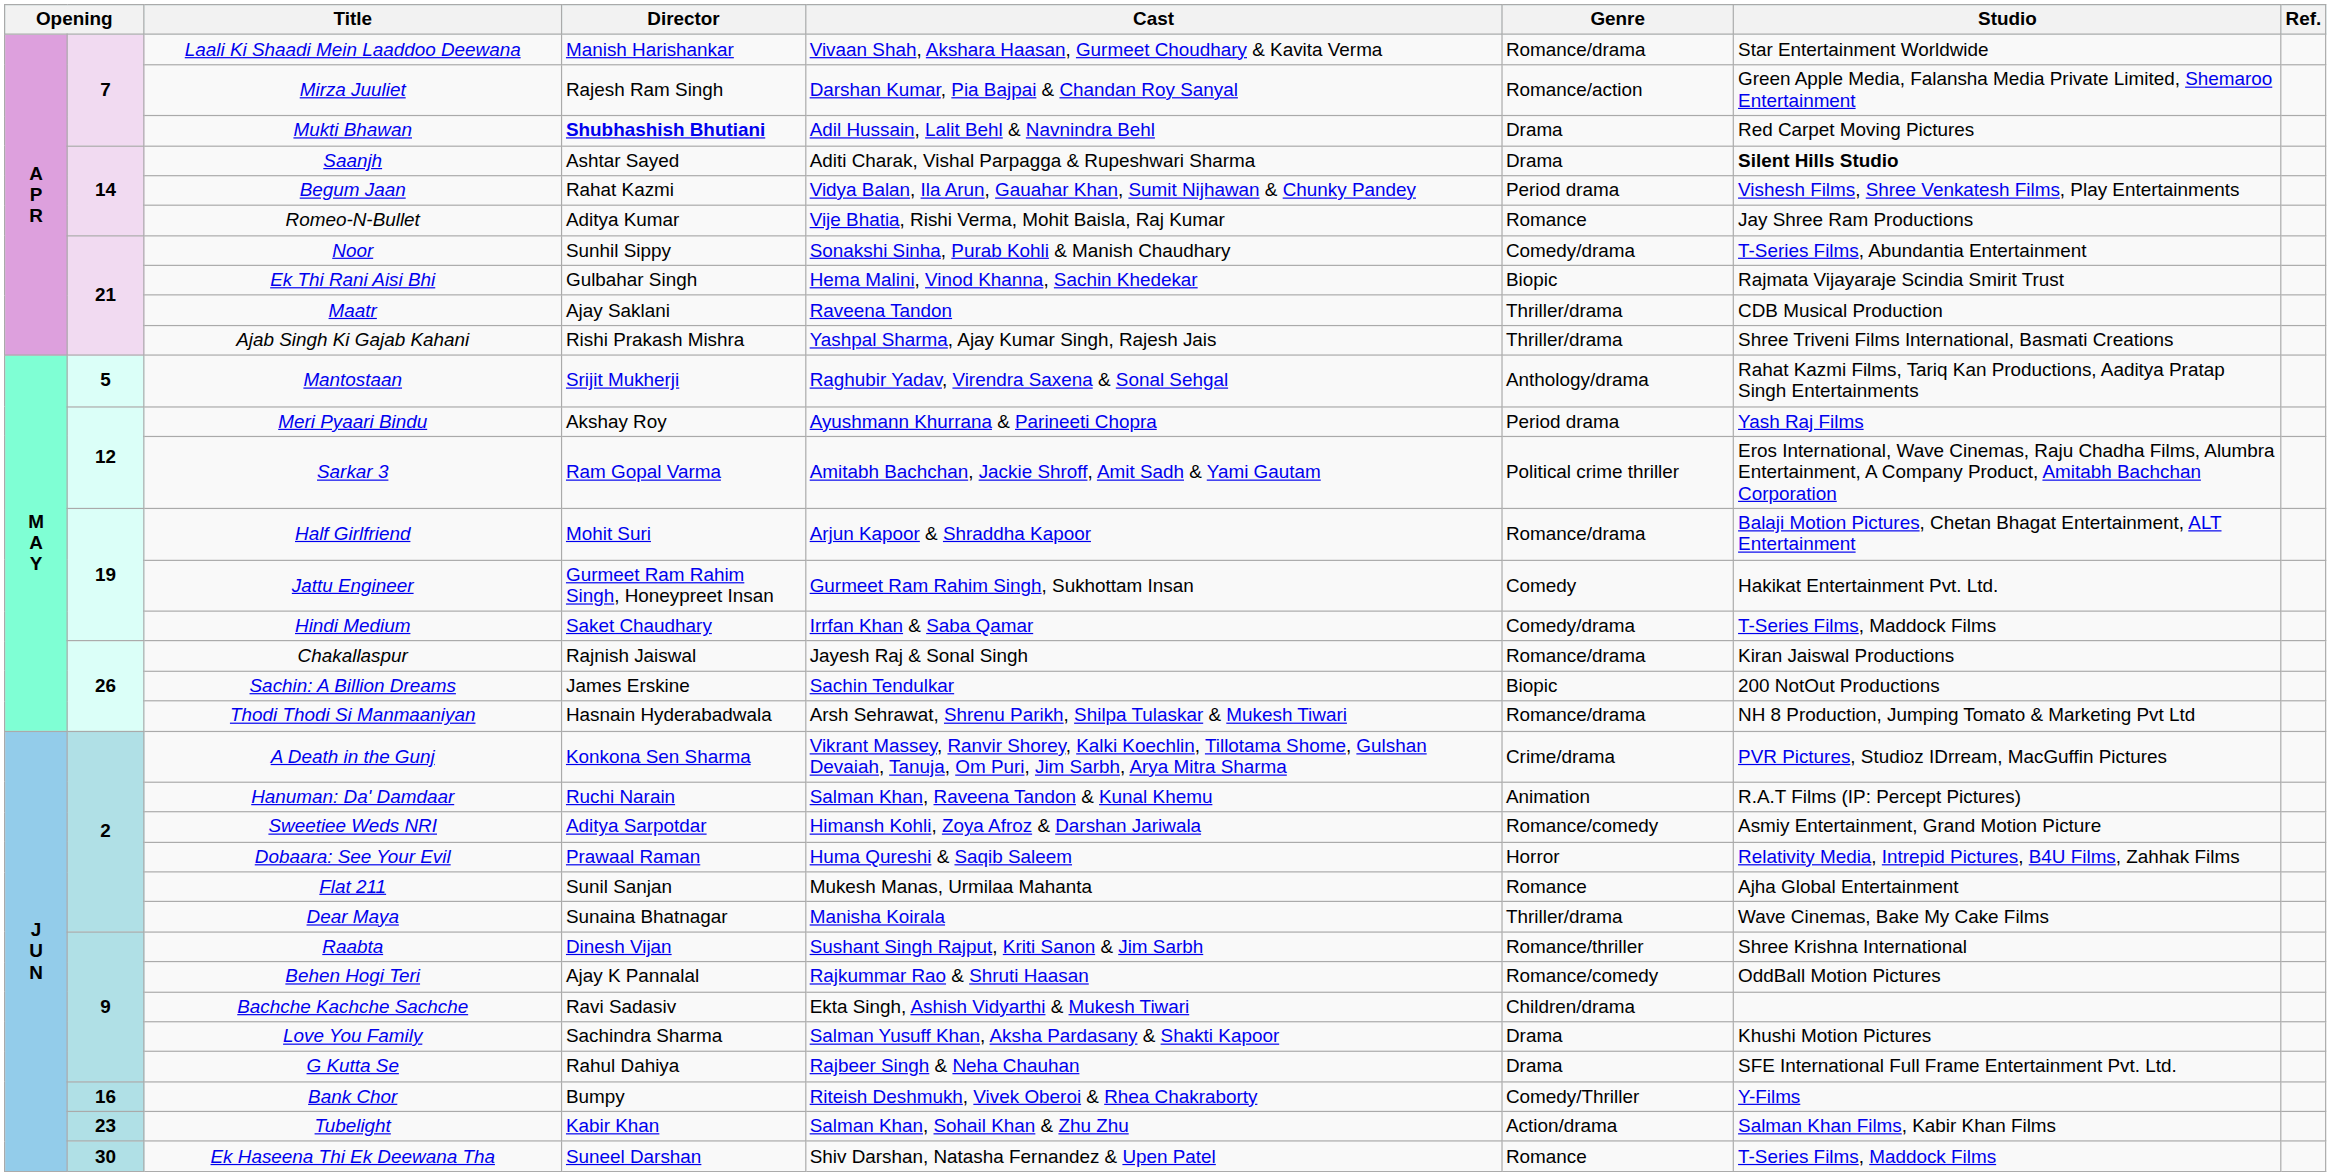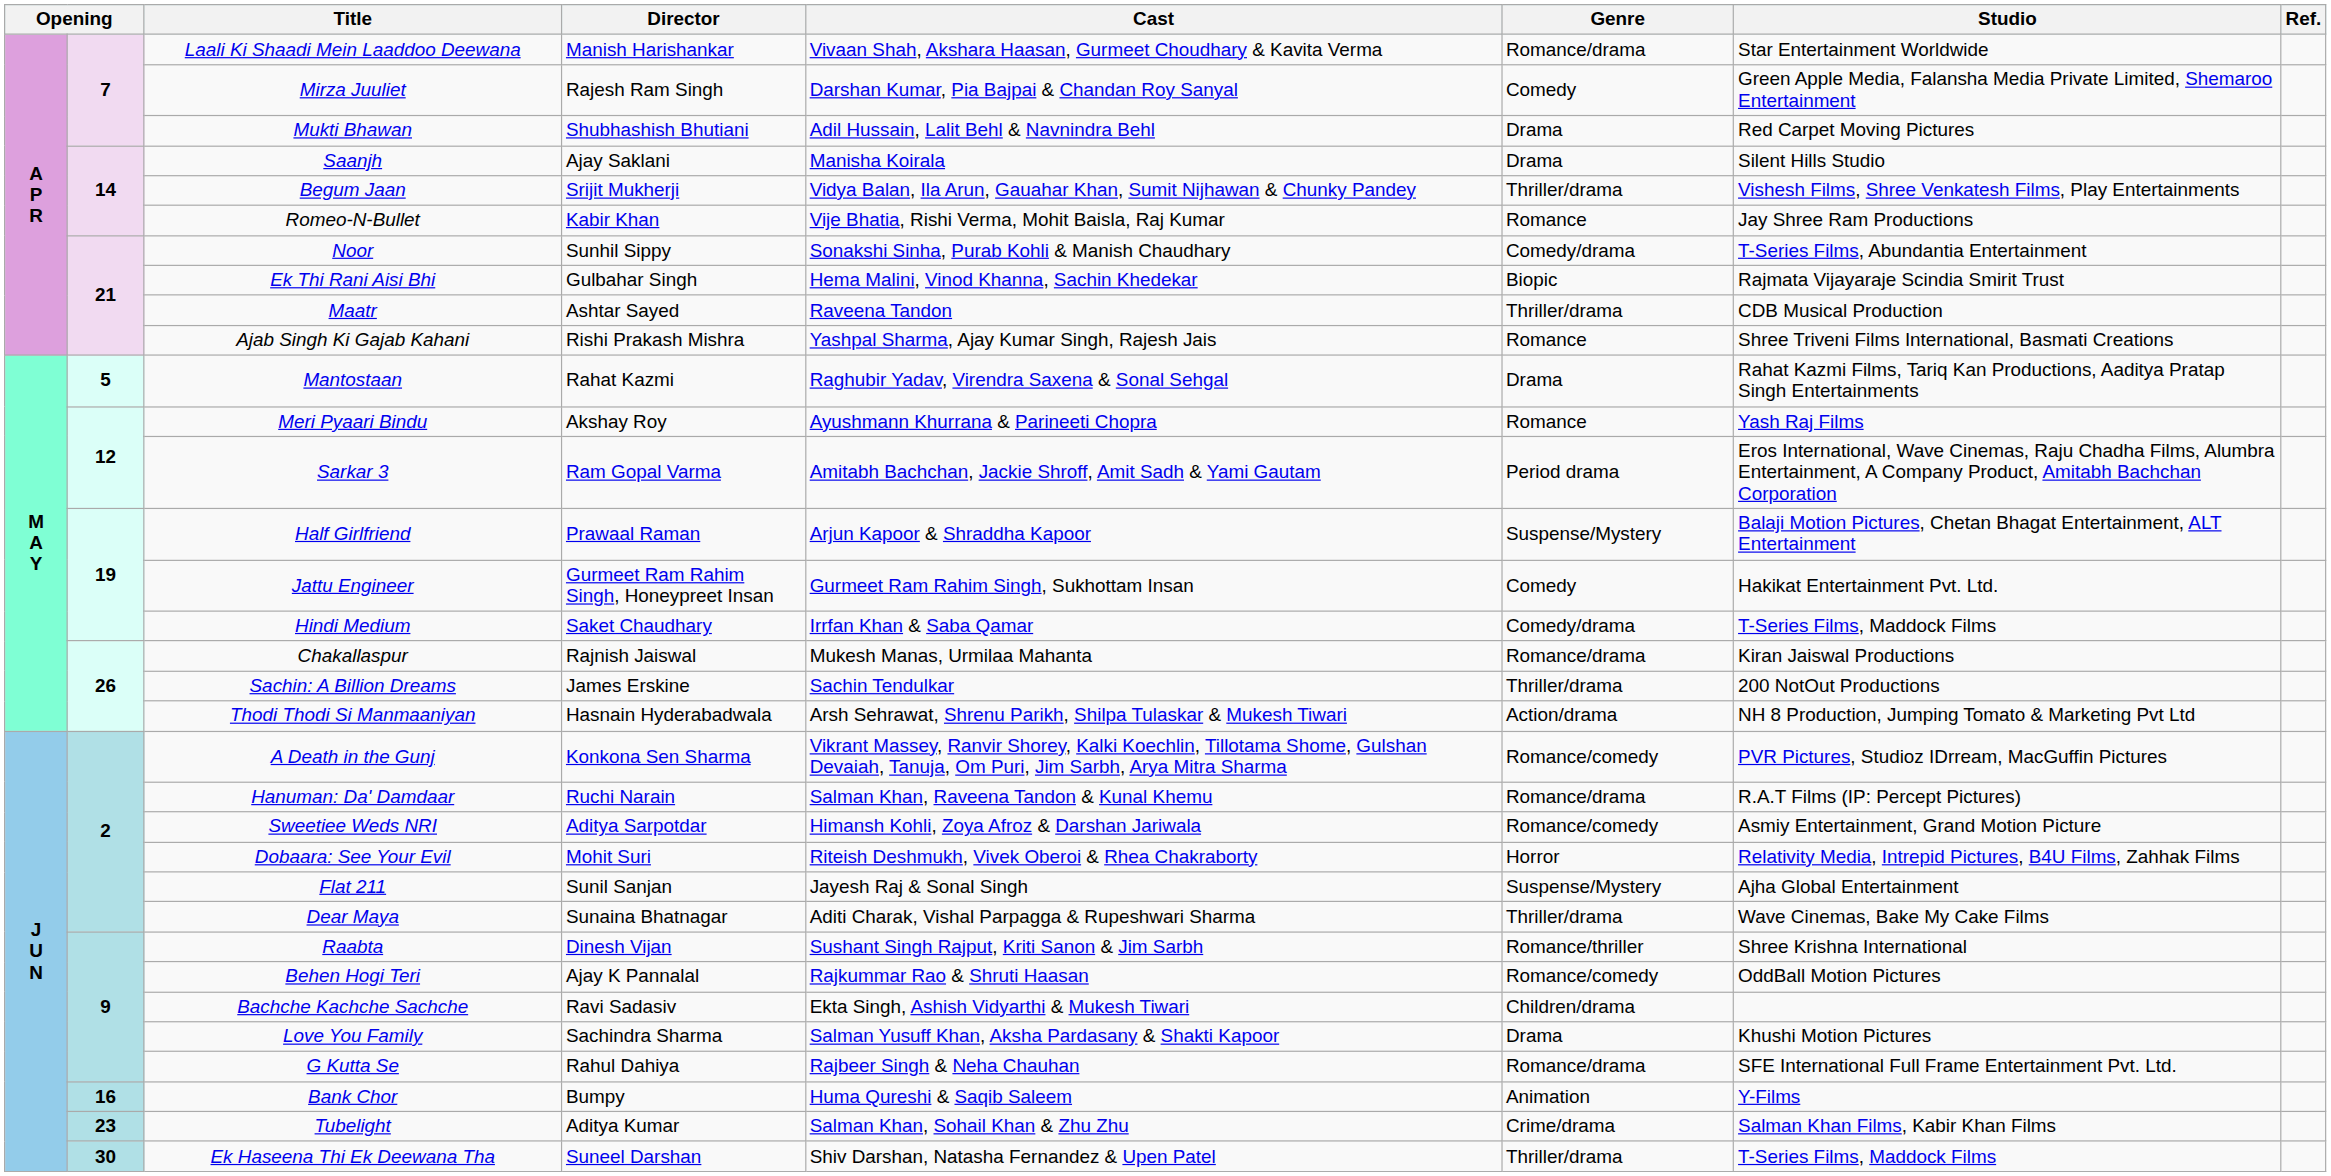(1574, 89) Romance/action -> (1541, 89) Comedy
(666, 130) bold -> (657, 130) normal
(623, 160) Ashtar Sayed -> (618, 160) Ajay Saklani
(1032, 160) Aditi Charak, Vishal Parpagga & Rupeshwari Sharma -> (877, 160) Manisha Koirala
(1818, 160) bold -> (1812, 160) normal
(620, 190) Rahat Kazmi -> (623, 190) Srijit Mukherji
(1563, 190) Period drama -> (1564, 190) Thriller/drama
(623, 220) Aditya Kumar -> (613, 220) Kabir Khan
(618, 310) Ajay Saklani -> (623, 310) Ashtar Sayed
(1564, 340) Thriller/drama -> (1546, 340) Romance
(623, 380) Srijit Mukherji -> (620, 380) Rahat Kazmi
(1577, 380) Anthology/drama -> (1534, 380) Drama
(1563, 421) Period drama -> (1546, 421) Romance
(1593, 472) Political crime thriller -> (1563, 472) Period drama
(608, 534) Mohit Suri -> (633, 534) Prawaal Raman
(1576, 534) Romance/drama -> (1584, 534) Suspense/Mystery
(919, 655) Jayesh Raj & Sonal Singh -> (951, 655) Mukesh Manas, Urmilaa Mahanta
(1532, 685) Biopic -> (1564, 685) Thriller/drama
(1576, 715) Romance/drama -> (1562, 715) Action/drama
(1561, 756) Crime/drama -> (1582, 756) Romance/comedy
(1548, 796) Animation -> (1576, 796) Romance/drama
(633, 856) Prawaal Raman -> (608, 856) Mohit Suri
(941, 856) Huma Qureshi & Saqib Saleem -> (1034, 856) Riteish Deshmukh, Vivek Oberoi & Rhea Chakraborty
(951, 886) Mukesh Manas, Urmilaa Mahanta -> (919, 886) Jayesh Raj & Sonal Singh
(1546, 886) Romance -> (1584, 886) Suspense/Mystery
(877, 916) Manisha Koirala -> (1032, 916) Aditi Charak, Vishal Parpagga & Rupeshwari Sharma
(1534, 1066) Drama -> (1576, 1066) Romance/drama
(1034, 1096) Riteish Deshmukh, Vivek Oberoi & Rhea Chakraborty -> (941, 1096) Huma Qureshi & Saqib Saleem
(1573, 1096) Comedy/Thriller -> (1548, 1096) Animation
(613, 1126) Kabir Khan -> (623, 1126) Aditya Kumar
(1562, 1126) Action/drama -> (1561, 1126) Crime/drama
(1546, 1156) Romance -> (1564, 1156) Thriller/drama
